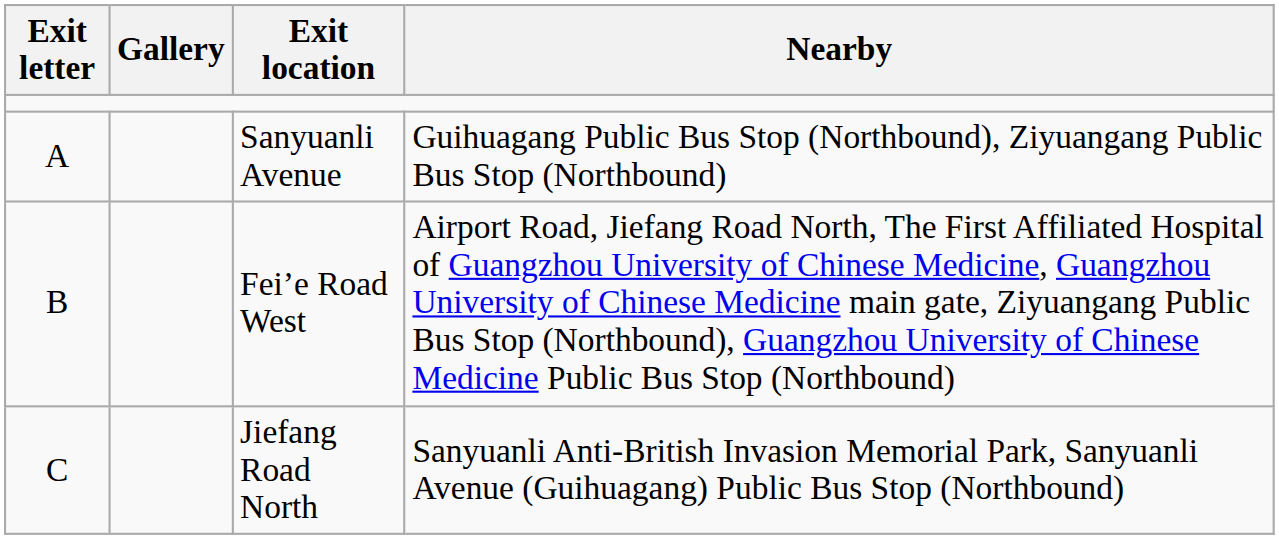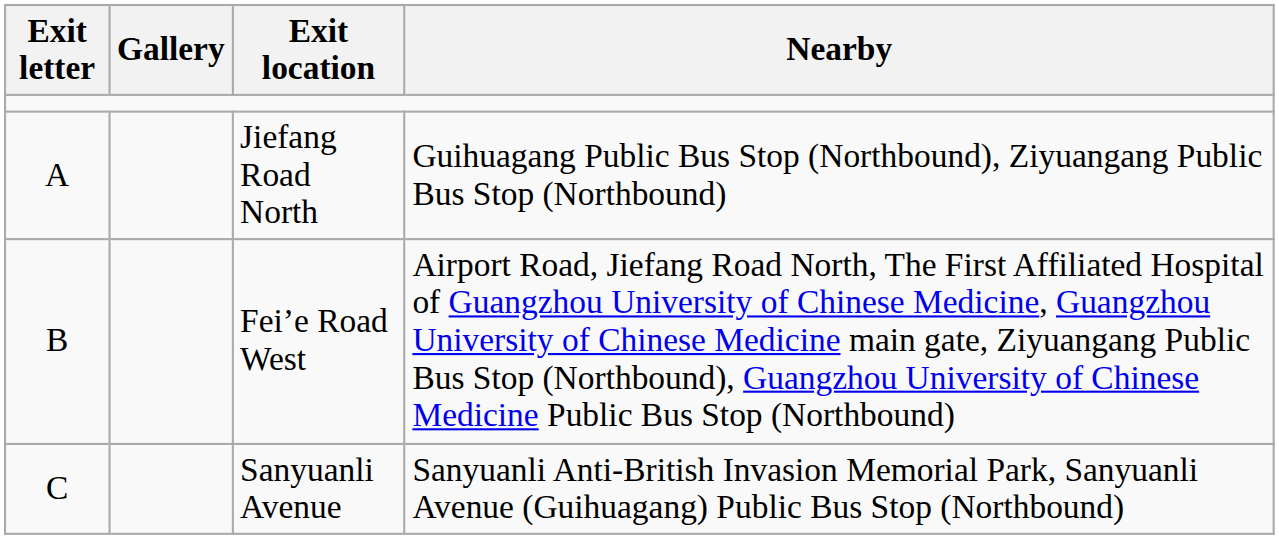(307, 155) Sanyuanli Avenue -> (288, 174) Jiefang Road North
(288, 468) Jiefang Road North -> (307, 487) Sanyuanli Avenue
